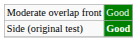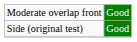(118, 28) bold -> (118, 28) normal
